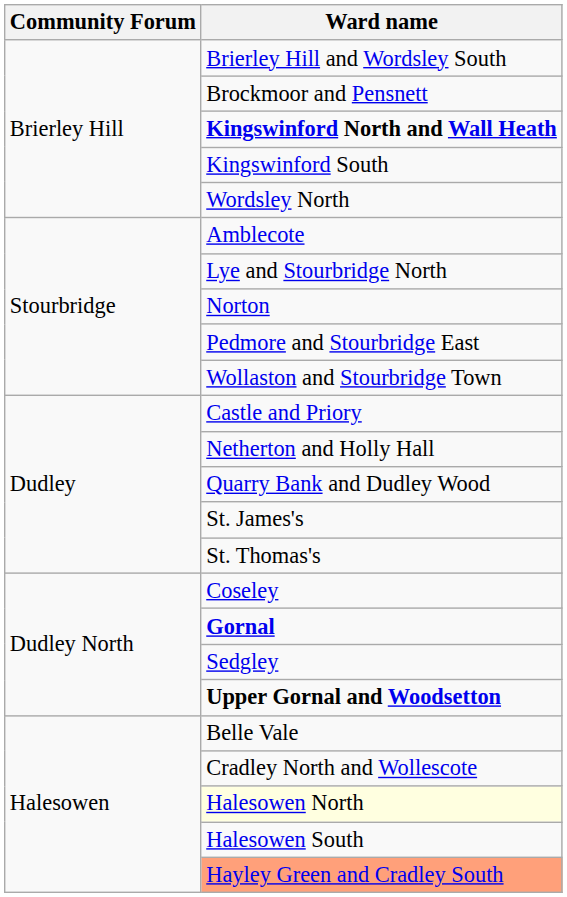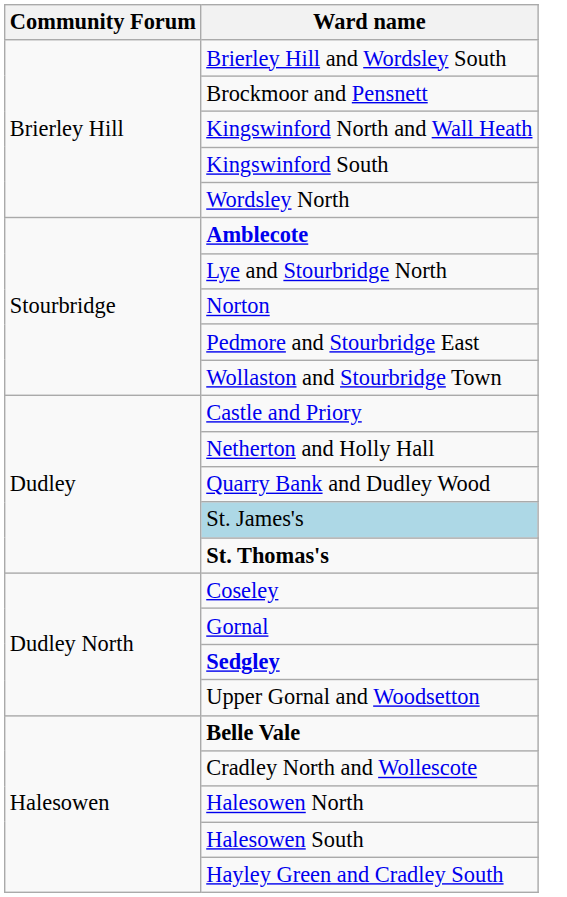(382, 128) bold -> (369, 128) normal
(255, 235) normal -> (257, 235) bold
(255, 519) no background -> (255, 519) lightblue background
(263, 555) normal -> (268, 555) bold
(240, 626) bold -> (237, 626) normal
(242, 661) normal -> (243, 661) bold
(354, 697) bold -> (343, 697) normal
(252, 732) normal -> (253, 732) bold
(285, 803) lightyellow background -> (285, 803) no background
(355, 874) lightsalmon background -> (355, 874) no background
